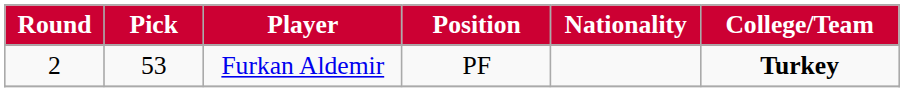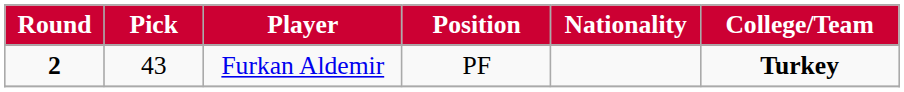(54, 65) normal -> (54, 65) bold
(154, 65) 53 -> (154, 65) 43
